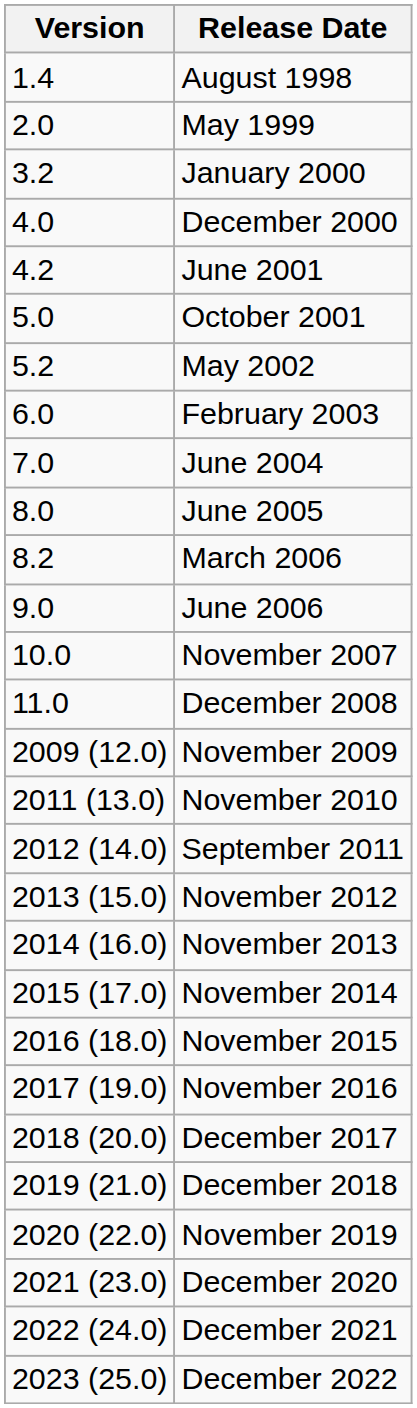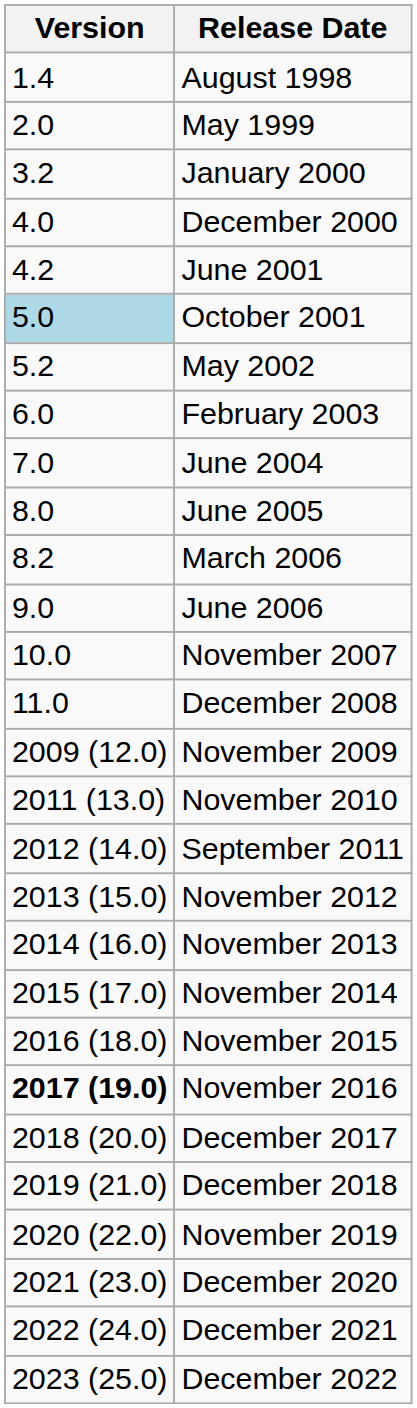(33, 317) no background -> (33, 317) lightblue background
(90, 1089) normal -> (90, 1089) bold
